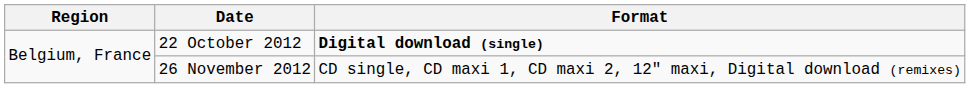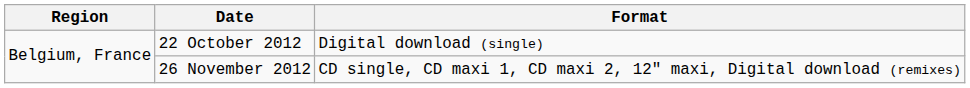(431, 43) bold -> (431, 43) normal
